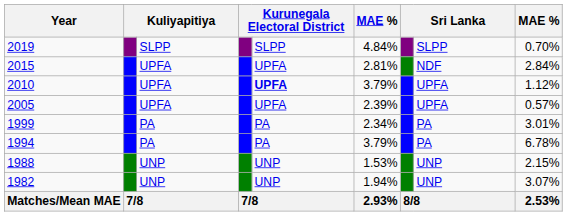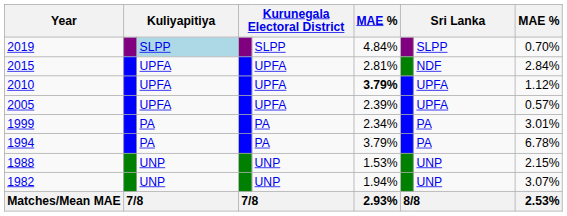(155, 47) no background -> (155, 47) lightblue background
(271, 85) bold -> (270, 85) normal
(380, 85) normal -> (380, 85) bold
